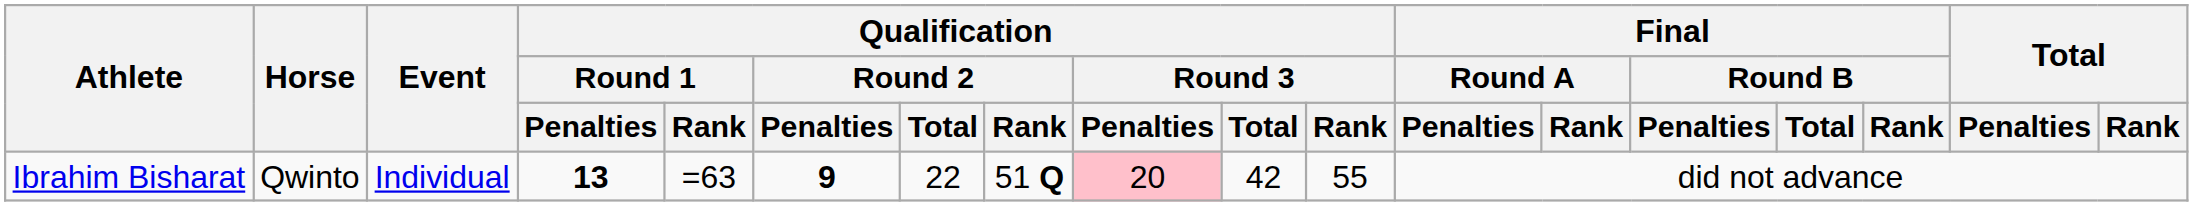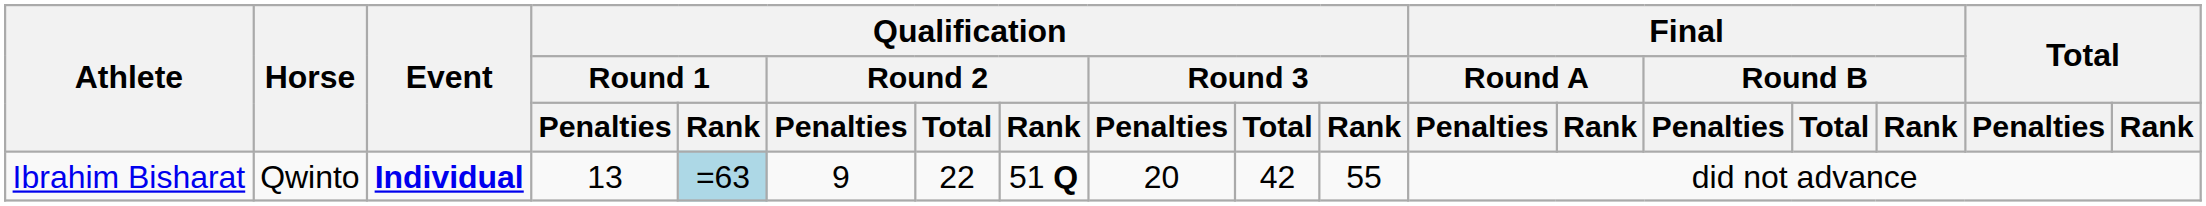(442, 177) normal -> (449, 177) bold
(591, 177) bold -> (605, 177) normal
(709, 177) no background -> (723, 177) lightblue background
(827, 177) bold -> (841, 177) normal
(1147, 177) pink background -> (1162, 177) no background
